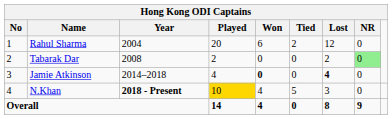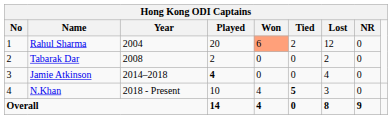(260, 43) no background -> (259, 43) lightsalmon background
(359, 59) lightgreen background -> (359, 59) no background
(214, 75) normal -> (212, 75) bold
(260, 75) bold -> (259, 75) normal
(327, 75) bold -> (326, 75) normal
(152, 91) bold -> (151, 91) normal
(216, 91) gold background -> (215, 91) no background
(294, 91) normal -> (293, 91) bold
